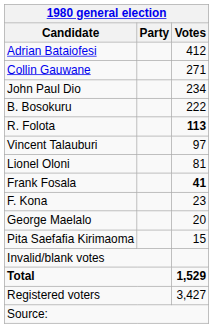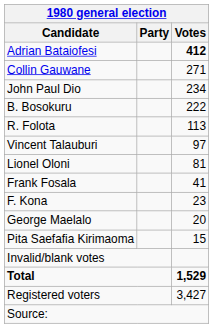(196, 51) normal -> (196, 51) bold
(196, 126) bold -> (197, 126) normal
(199, 182) bold -> (199, 182) normal
